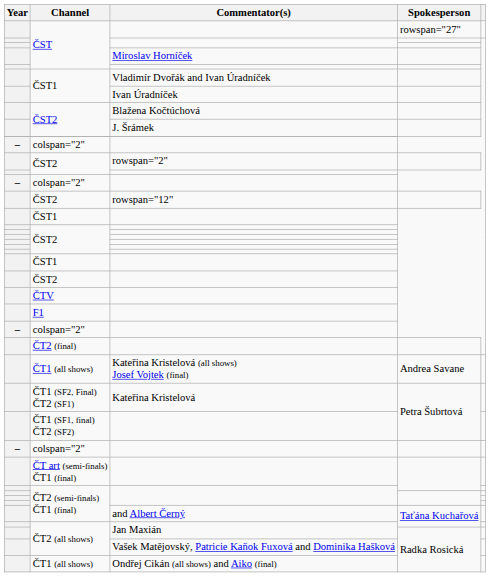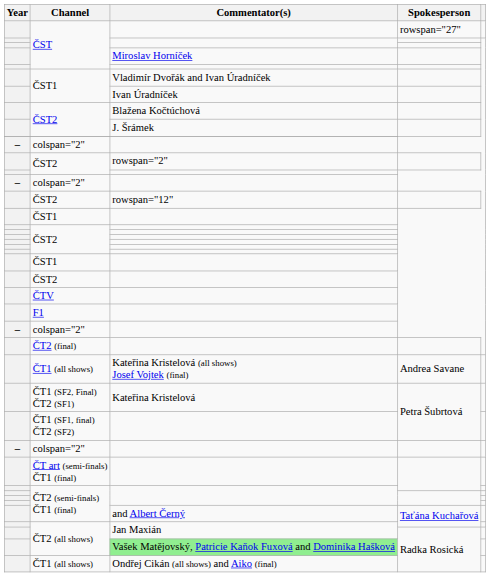(254, 547) no background -> (254, 547) lightgreen background
